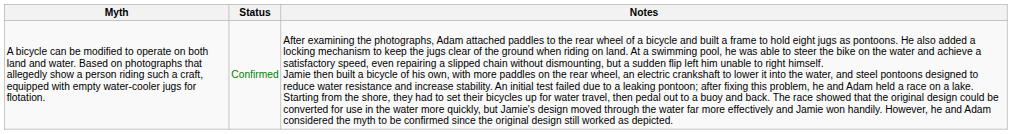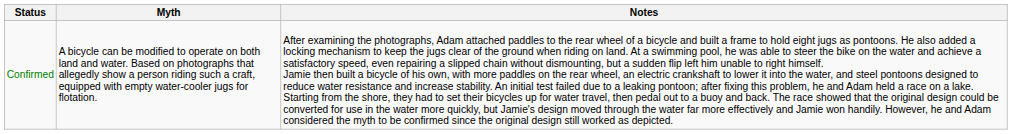columns swapped: (117, 12) <-> (255, 12)
